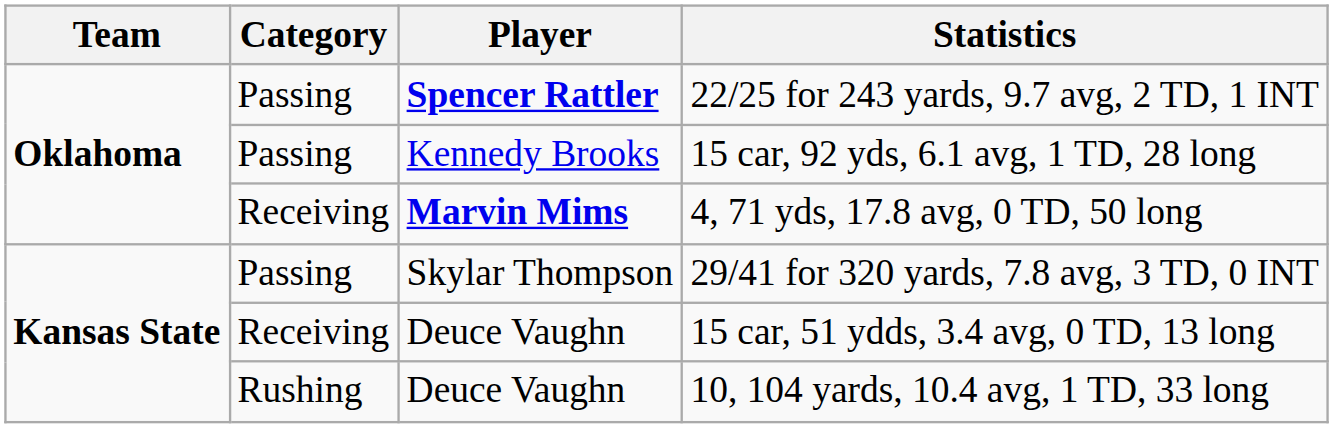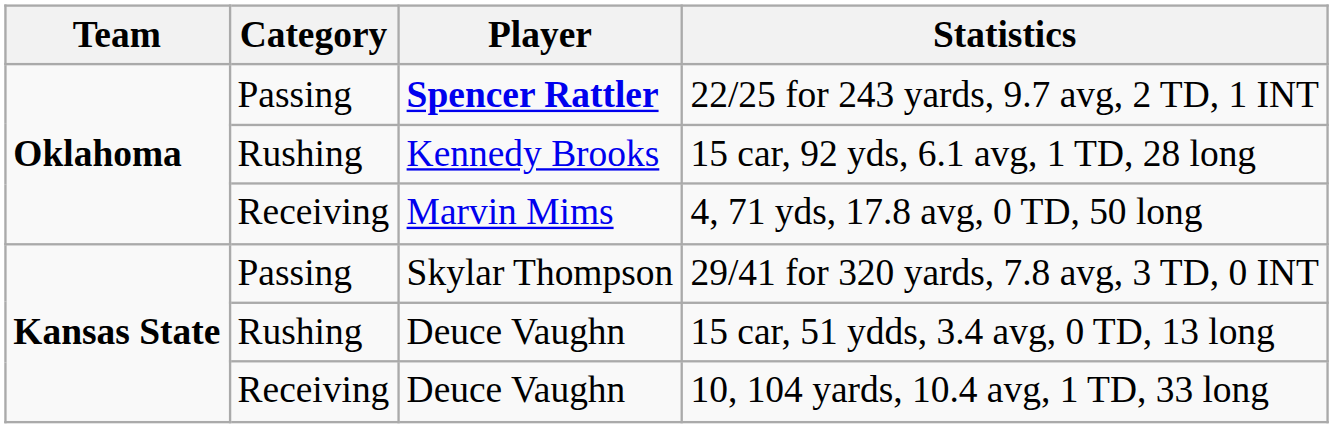(295, 153) Passing -> (300, 153) Rushing
(517, 212) bold -> (510, 212) normal
(313, 331) Receiving -> (300, 331) Rushing
(300, 390) Rushing -> (313, 390) Receiving
